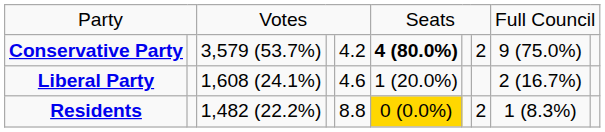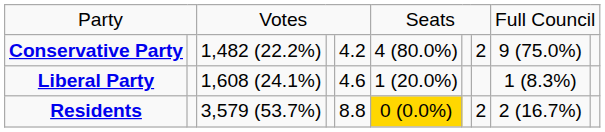(261, 50) 3,579 (53.7%) -> (261, 50) 1,482 (22.2%)
(416, 50) bold -> (416, 50) normal
(540, 80) 2 (16.7%) -> (540, 80) 1 (8.3%)
(261, 111) 1,482 (22.2%) -> (261, 111) 3,579 (53.7%)
(540, 111) 1 (8.3%) -> (540, 111) 2 (16.7%)
